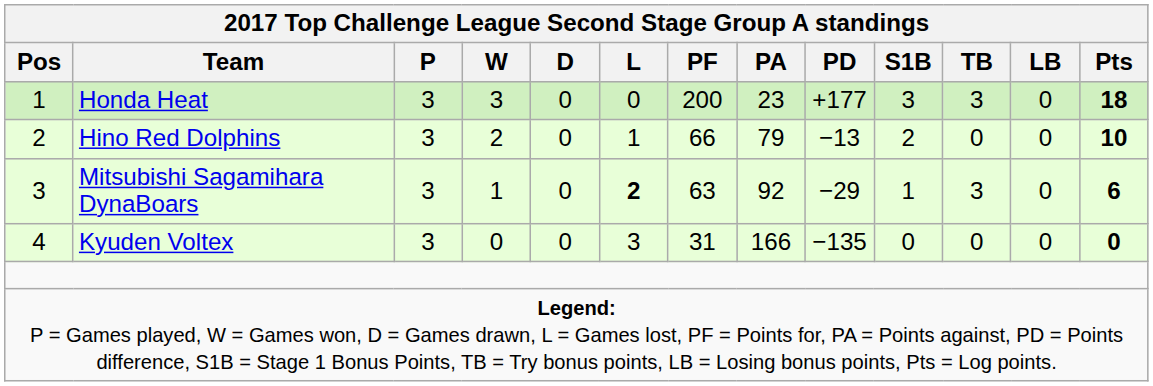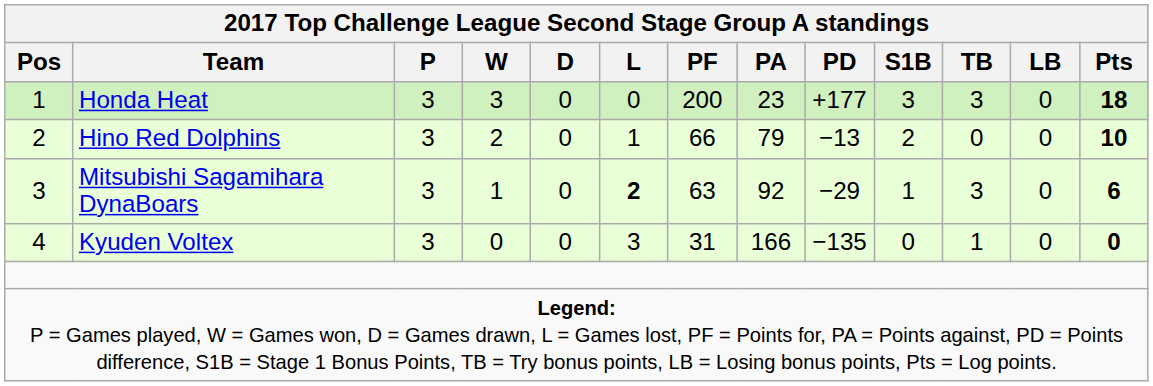(977, 242) 0 -> (977, 242) 1
